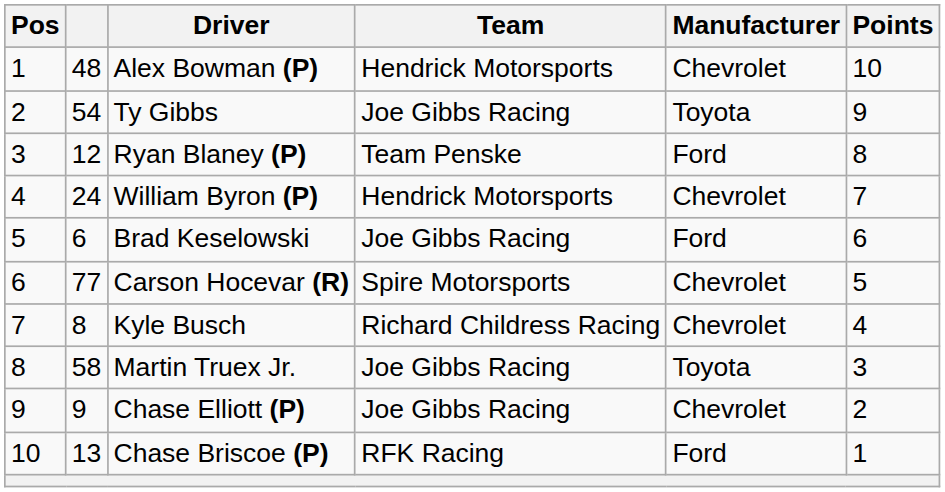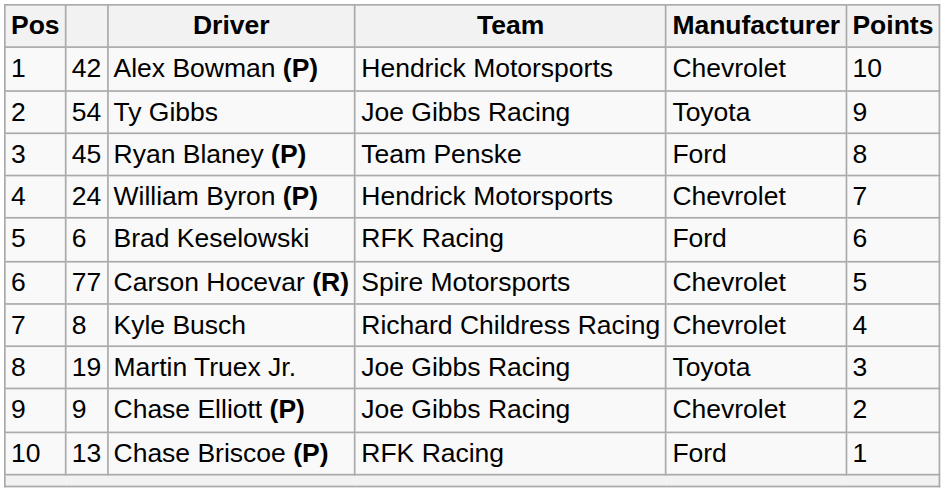(87, 68) 48 -> (87, 68) 42
(87, 153) 12 -> (87, 153) 45
(466, 238) Joe Gibbs Racing -> (433, 238) RFK Racing
(87, 366) 58 -> (87, 366) 19
